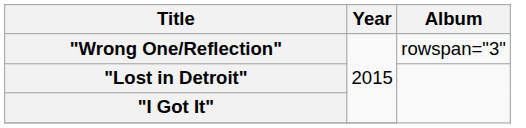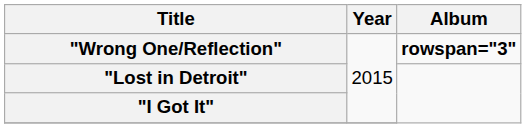(454, 48) normal -> (459, 48) bold
